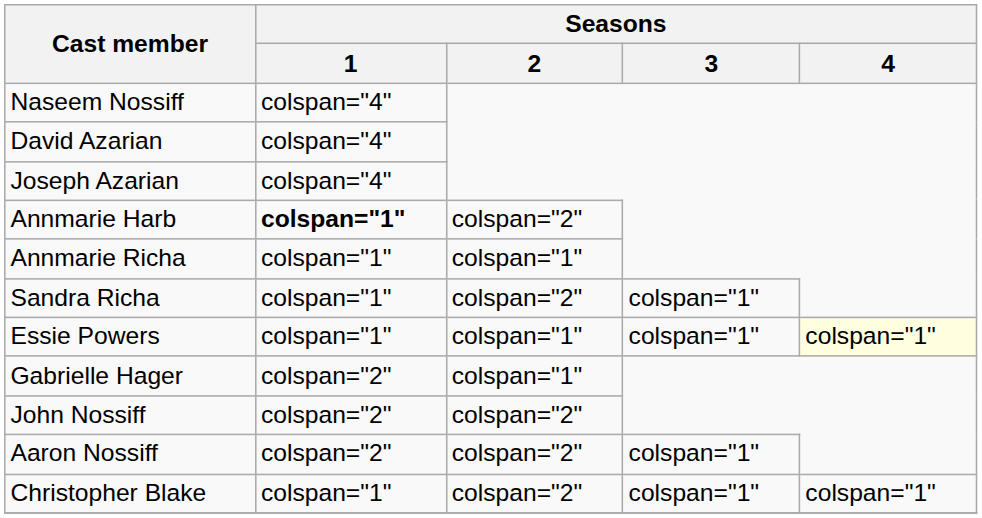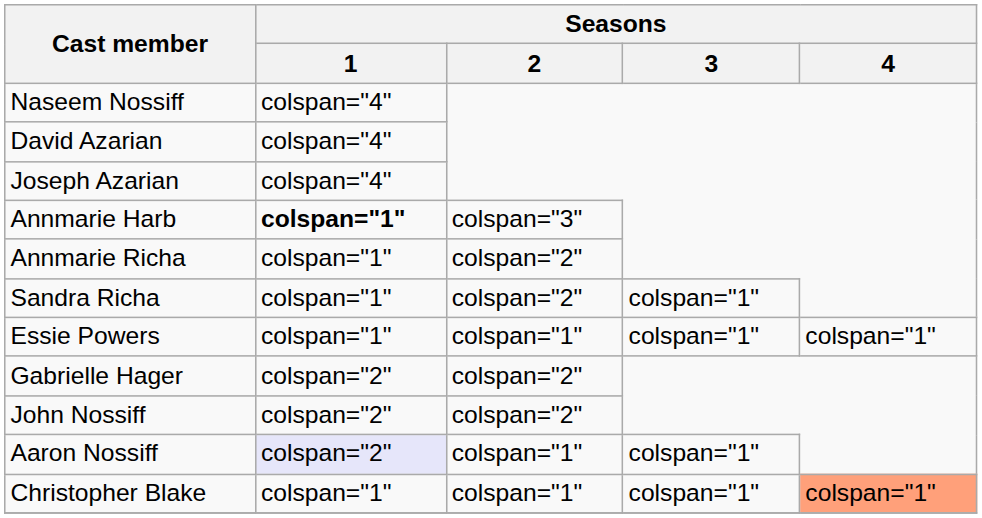(517, 219) colspan="2" -> (517, 219) colspan="3"
(517, 258) colspan="1" -> (517, 258) colspan="2"
(871, 336) lightyellow background -> (871, 336) no background
(517, 375) colspan="1" -> (517, 375) colspan="2"
(326, 453) no background -> (326, 453) lavender background
(517, 453) colspan="2" -> (517, 453) colspan="1"
(517, 492) colspan="2" -> (517, 492) colspan="1"
(871, 492) no background -> (871, 492) lightsalmon background
